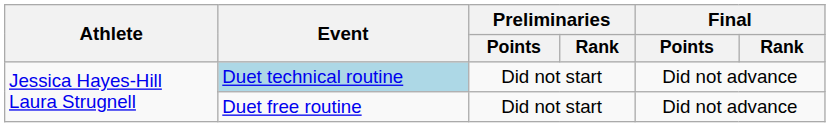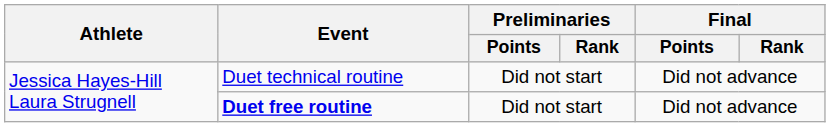(313, 77) lightblue background -> (313, 77) no background
(292, 107) normal -> (297, 107) bold
